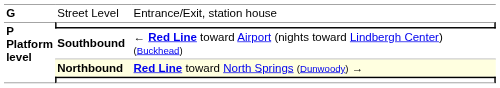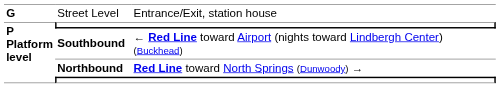(90, 68) lightyellow background -> (90, 68) no background
(248, 68) lightyellow background -> (248, 68) no background
